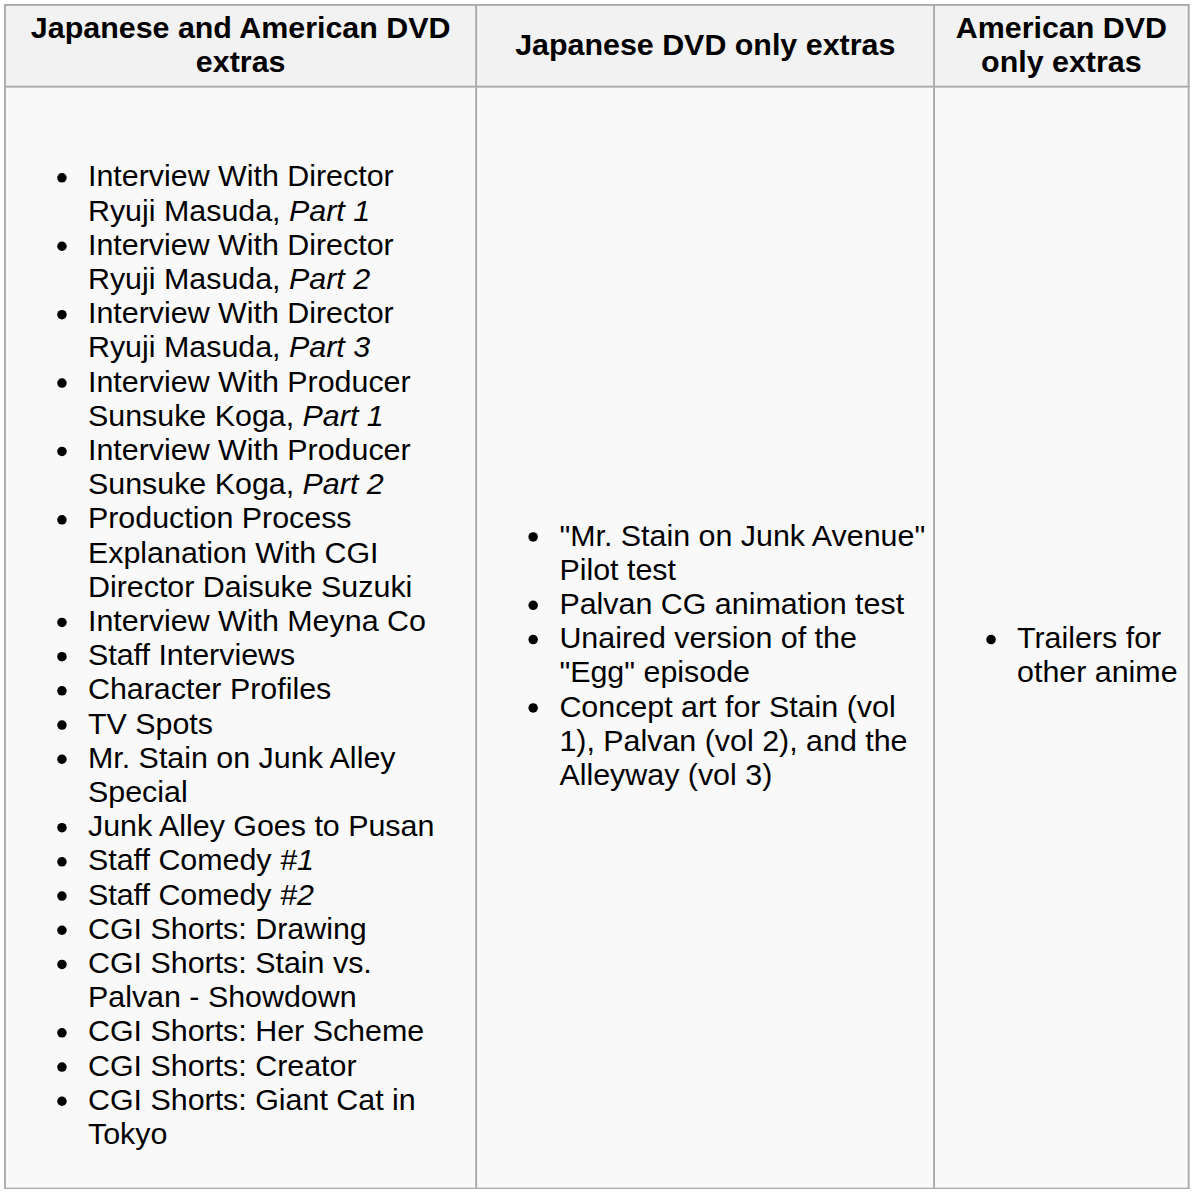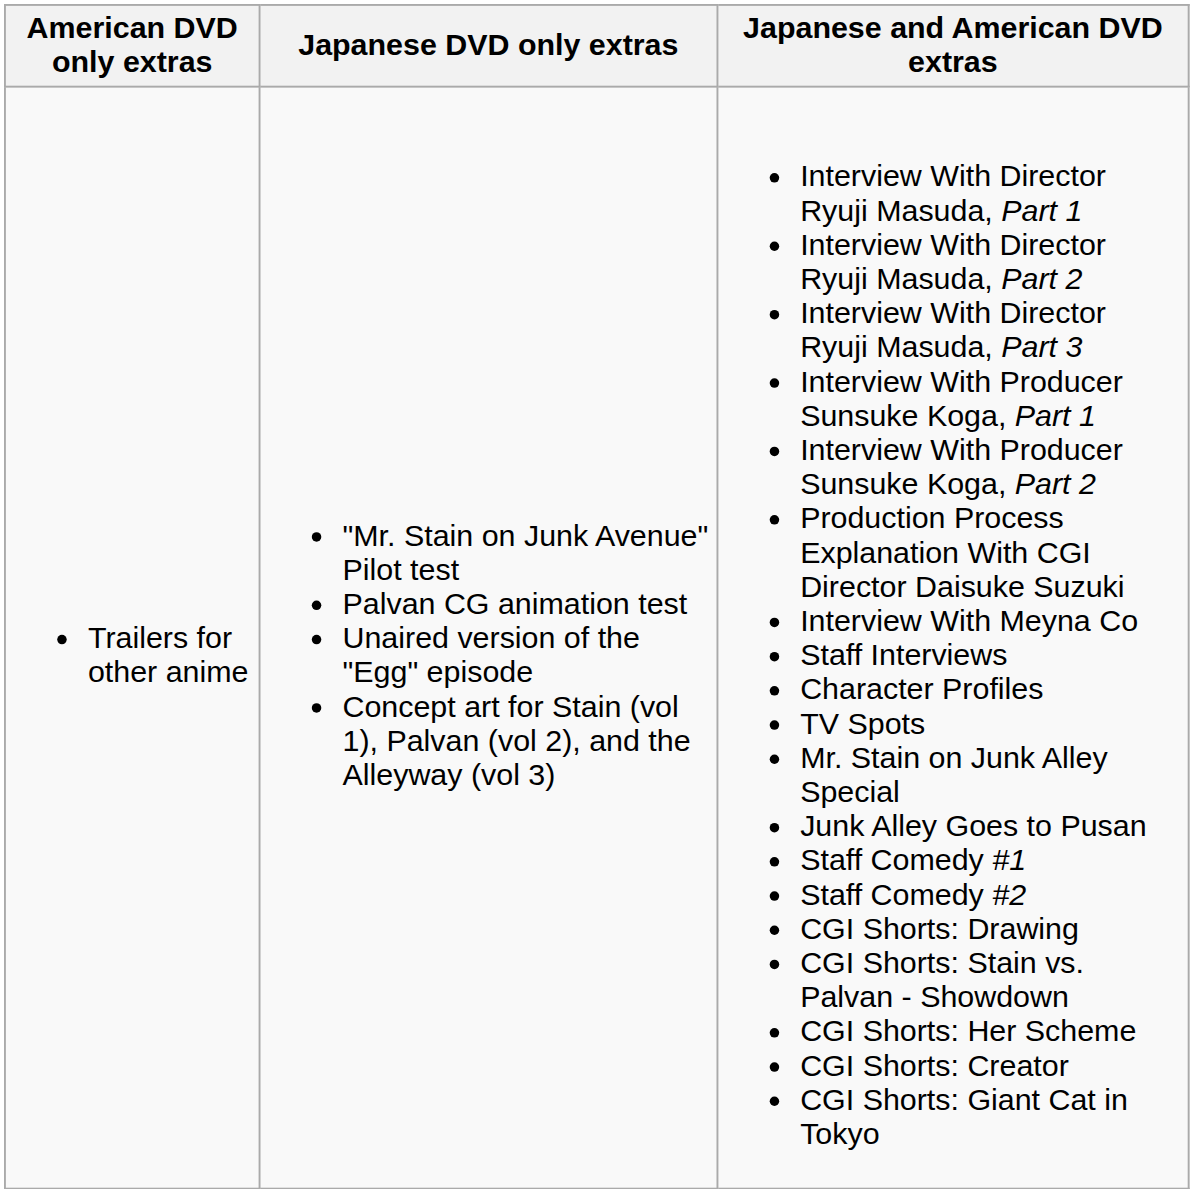columns swapped: (241, 45) <-> (1061, 45)
